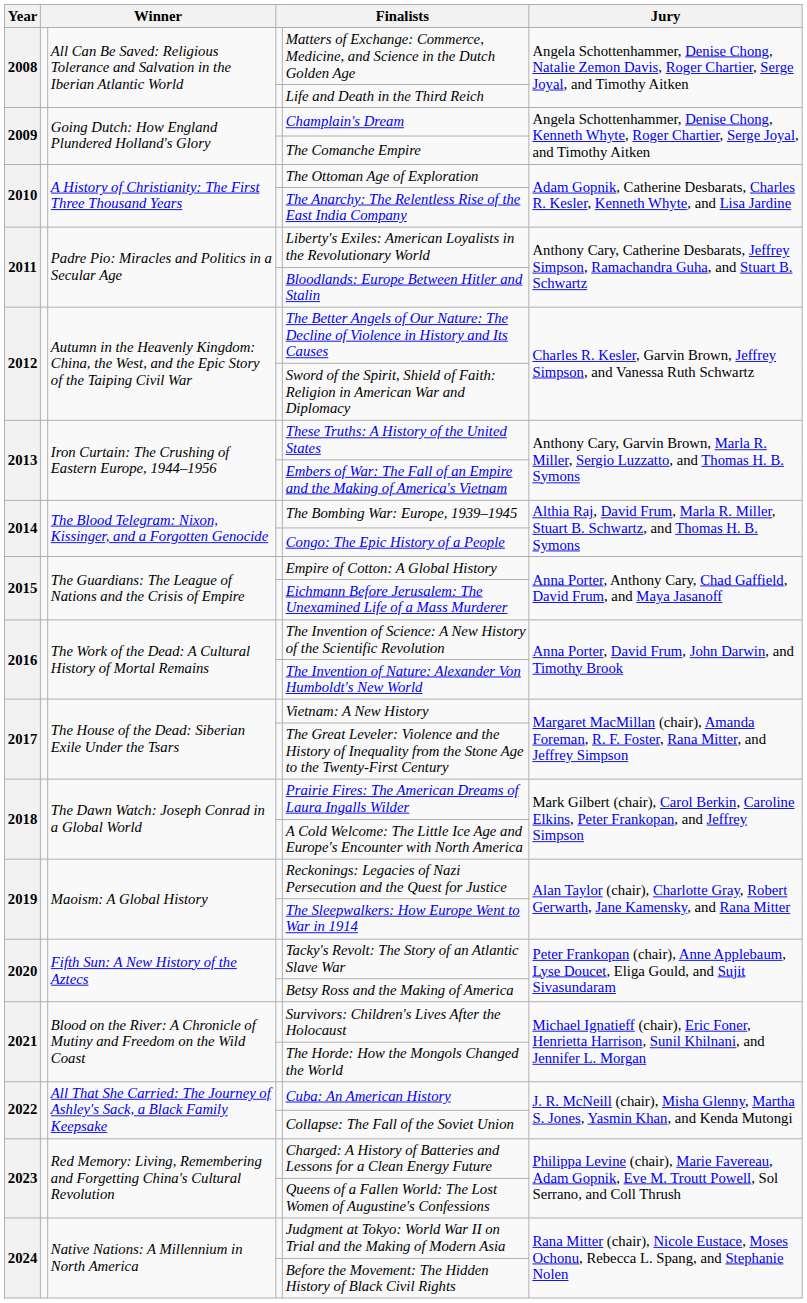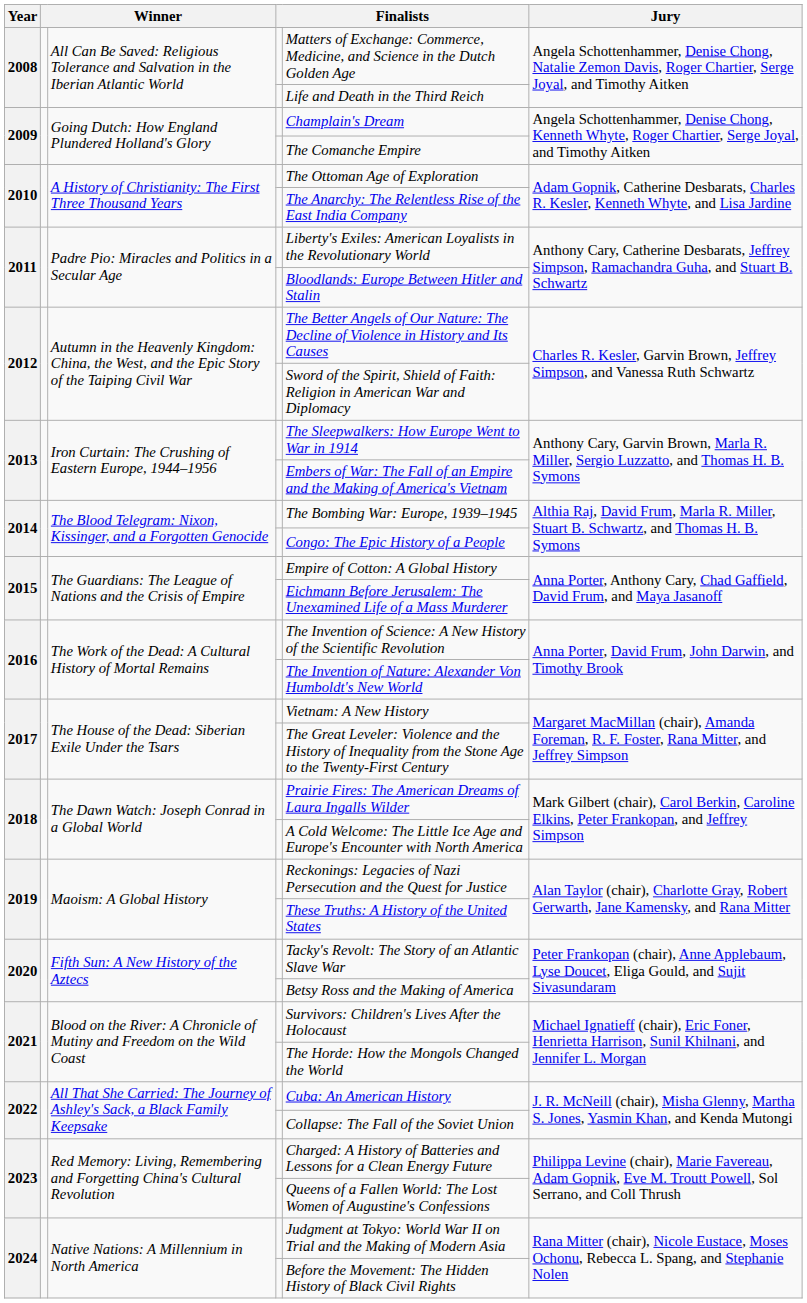(396, 440) These Truths: A History of the United States -> (403, 440) The Sleepwalkers: How Europe Went to War in 1914
(403, 918) The Sleepwalkers: How Europe Went to War in 1914 -> (396, 918) These Truths: A History of the United States
